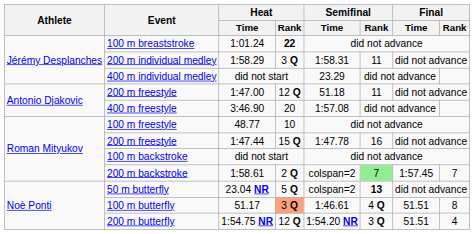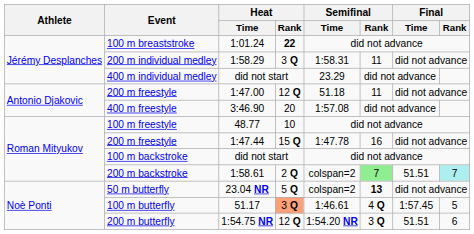(416, 173) 1:57.45 -> (416, 173) 51.51
(455, 173) no background -> (455, 173) paleturquoise background
(416, 206) 51.51 -> (416, 206) 1:57.45
(455, 206) 8 -> (455, 206) 5
(455, 222) 4 -> (455, 222) 6
